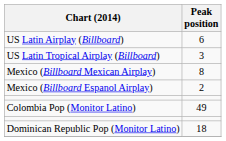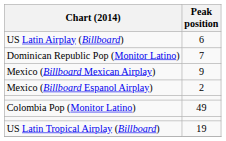(83, 55) US Latin Tropical Airplay (Billboard) -> (93, 55) Dominican Republic Pop (Monitor Latino)
(201, 55) 3 -> (201, 55) 7
(201, 71) 8 -> (201, 71) 9
(93, 129) Dominican Republic Pop (Monitor Latino) -> (83, 129) US Latin Tropical Airplay (Billboard)
(201, 129) 18 -> (201, 129) 19
